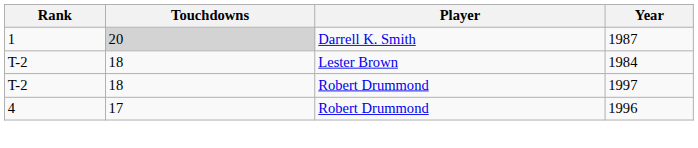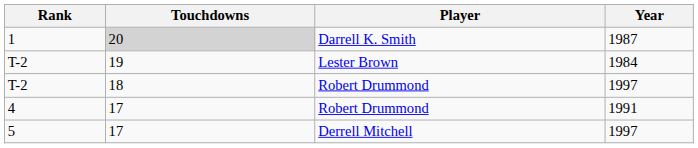(116, 62) 18 -> (116, 62) 19
(623, 108) 1996 -> (623, 108) 1991
+ row: (11, 131)
